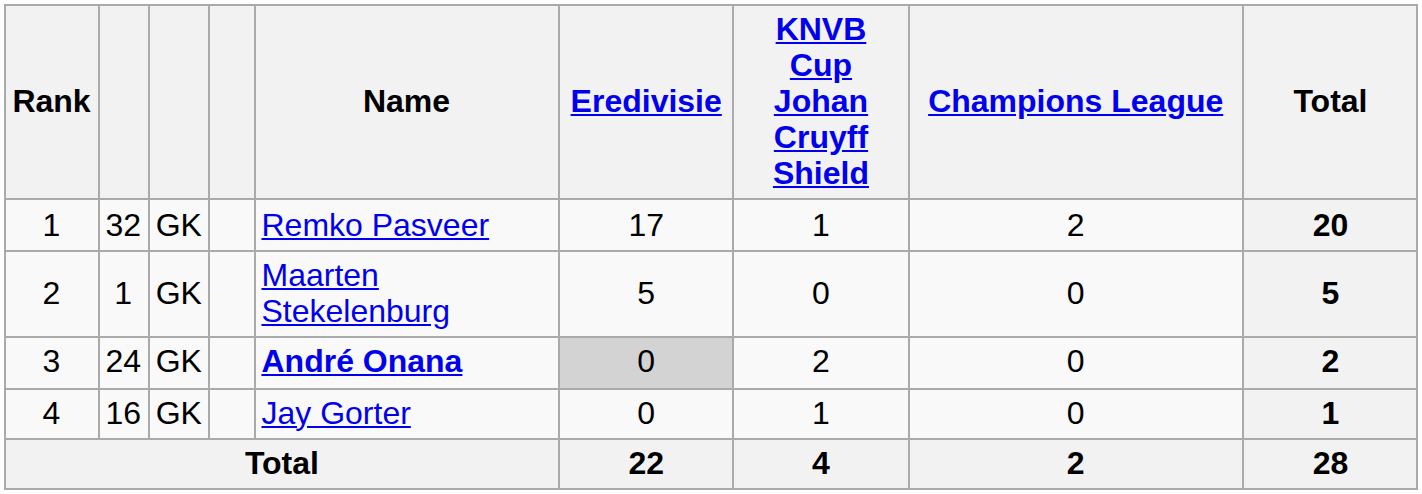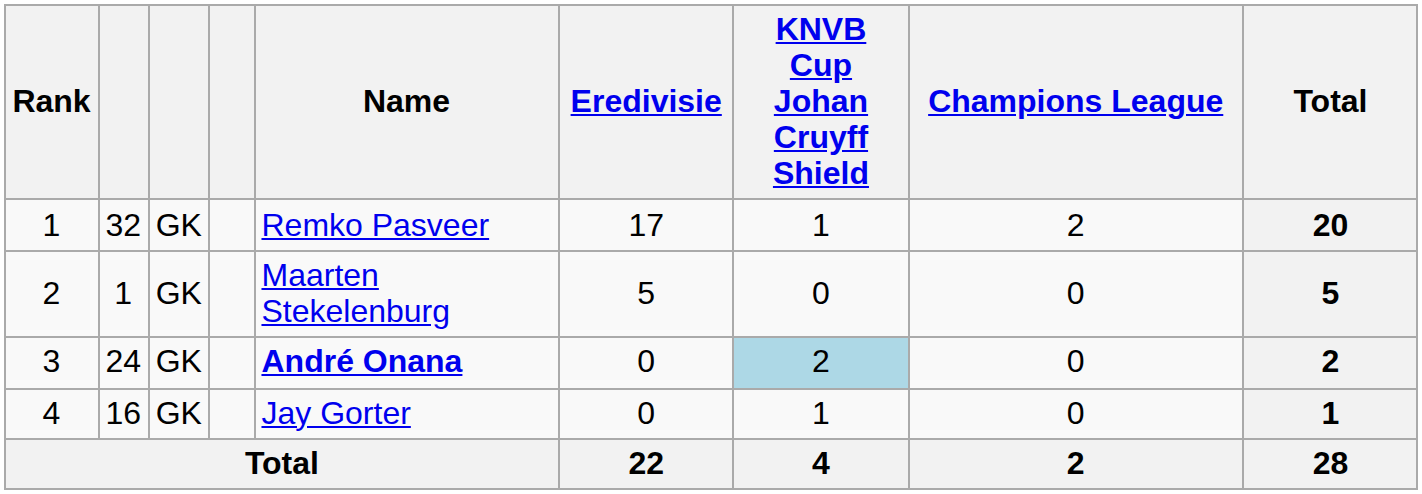(646, 362) lightgrey background -> (646, 362) no background
(821, 362) no background -> (821, 362) lightblue background
